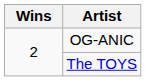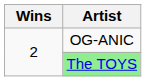(102, 64) no background -> (102, 64) lightgreen background
